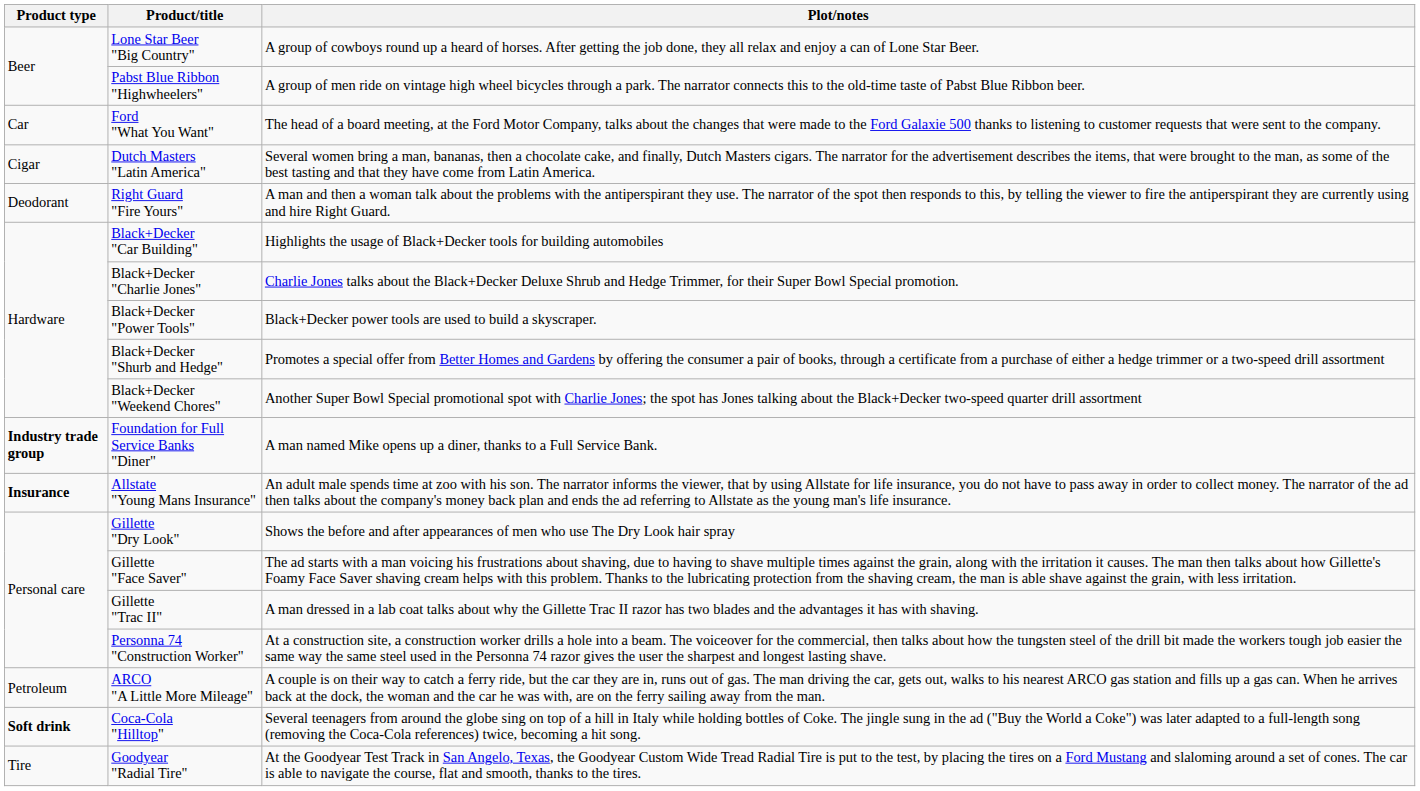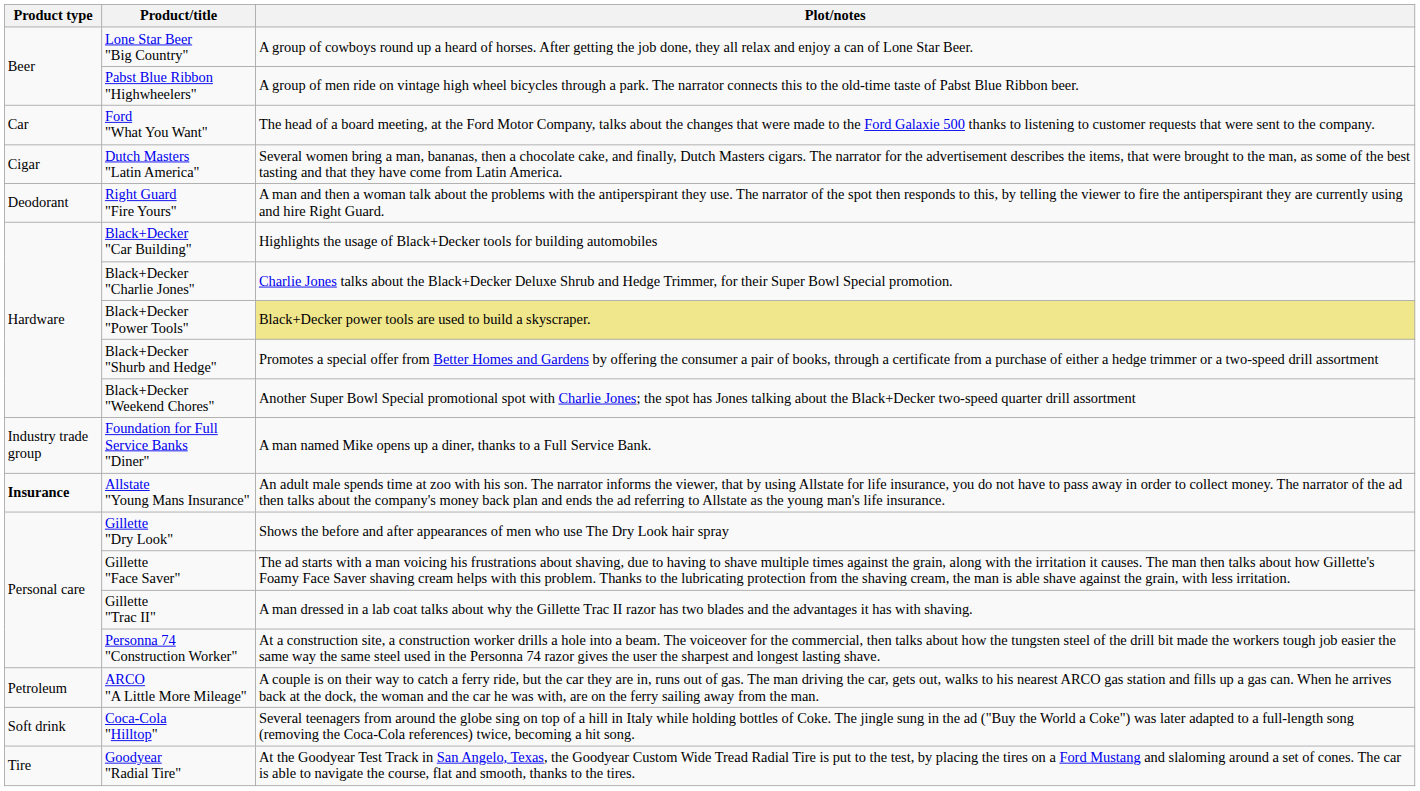(431, 320) no background -> (425, 320) khaki background
(53, 445) bold -> (48, 445) normal
(39, 726) bold -> (37, 726) normal
